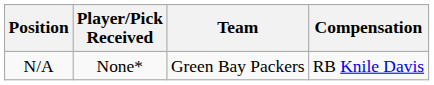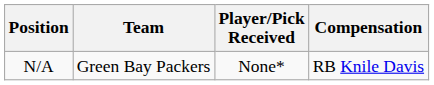columns swapped: (120, 28) <-> (238, 28)
